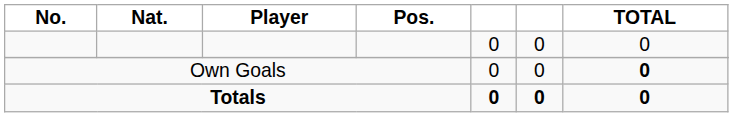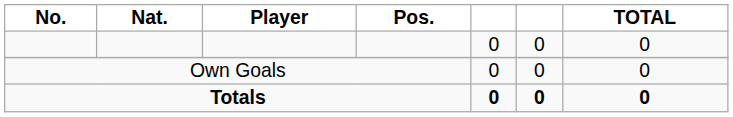(645, 71) bold -> (645, 71) normal
